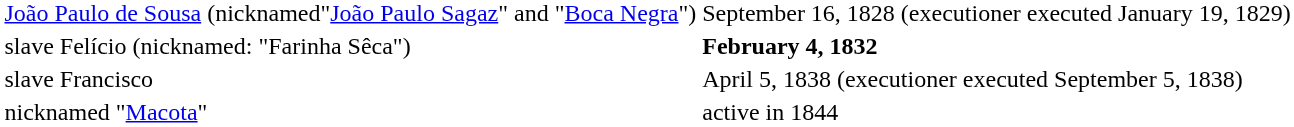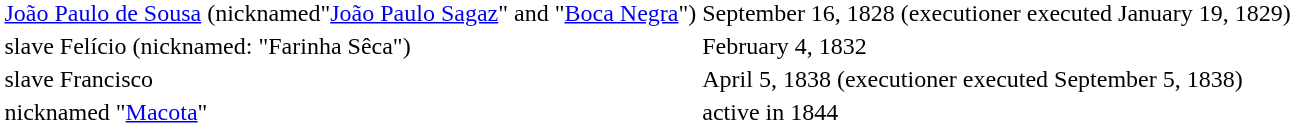(790, 45) bold -> (785, 45) normal
